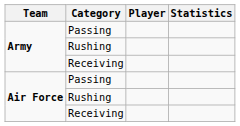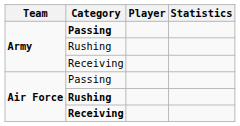(90, 30) normal -> (90, 30) bold
(90, 97) normal -> (90, 97) bold
(96, 113) normal -> (96, 113) bold
